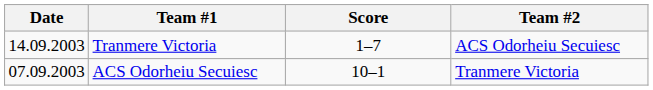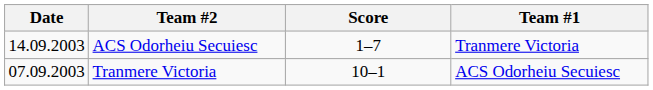columns swapped: (187, 17) <-> (550, 17)
